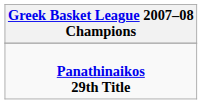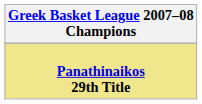(101, 79) no background -> (101, 79) khaki background
